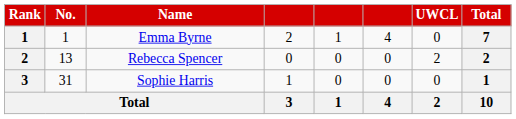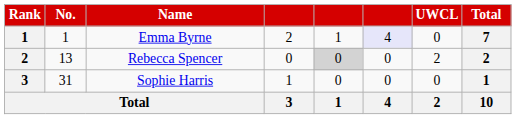(388, 37) no background -> (388, 37) lavender background
(338, 59) no background -> (338, 59) lightgrey background
